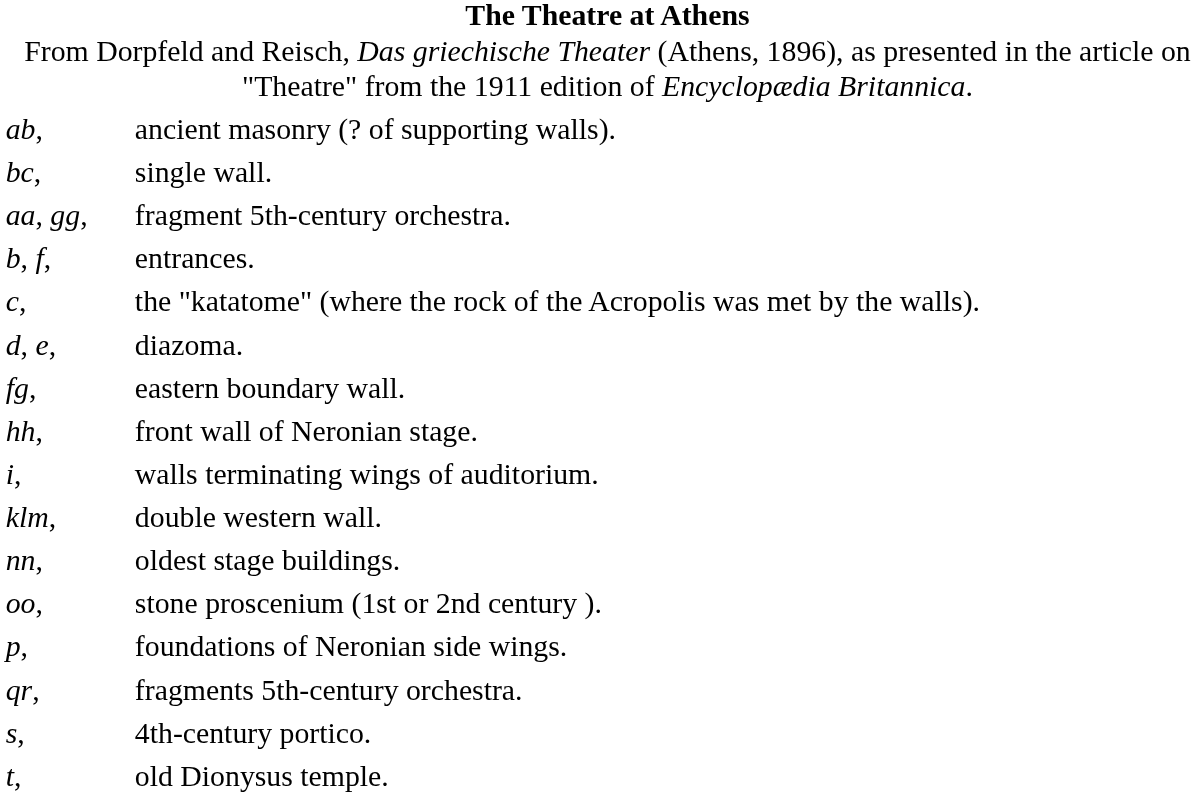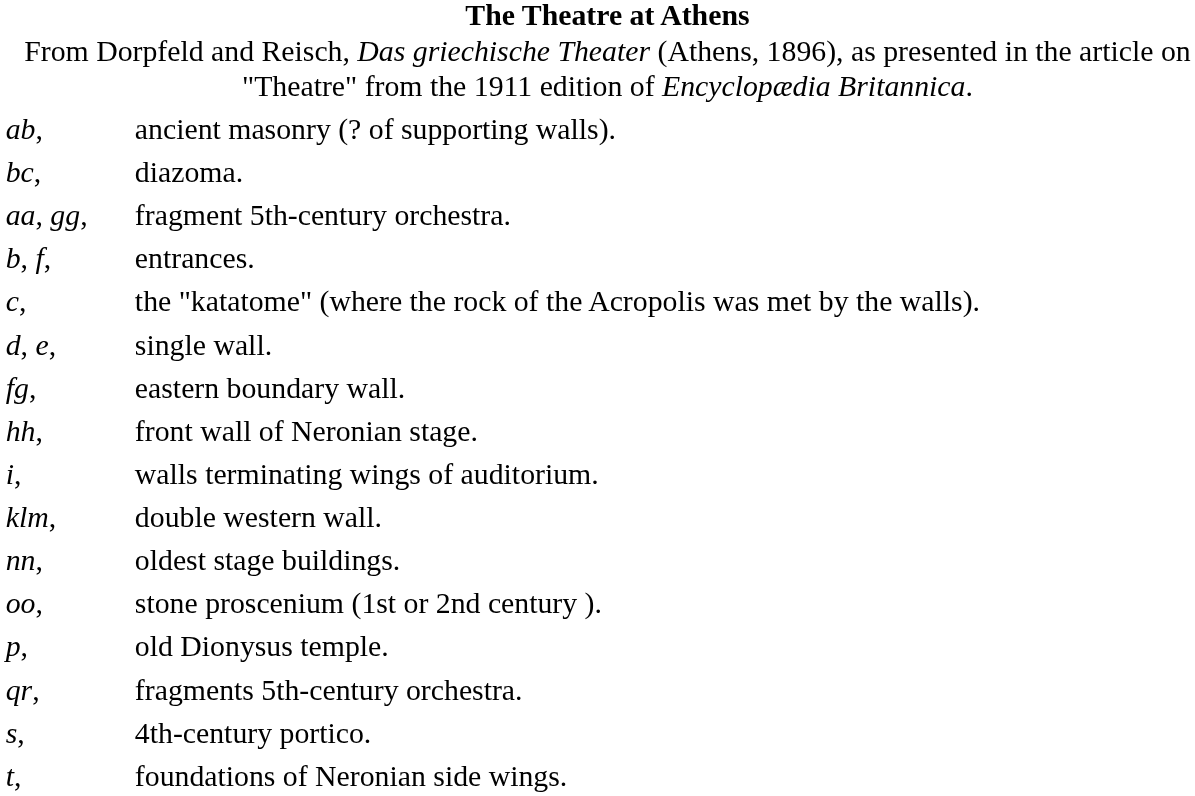(203, 171) single wall. -> (189, 171) diazoma.
(189, 344) diazoma. -> (203, 344) single wall.
(351, 646) foundations of Neronian side wings. -> (262, 646) old Dionysus temple.
(262, 775) old Dionysus temple. -> (351, 775) foundations of Neronian side wings.
